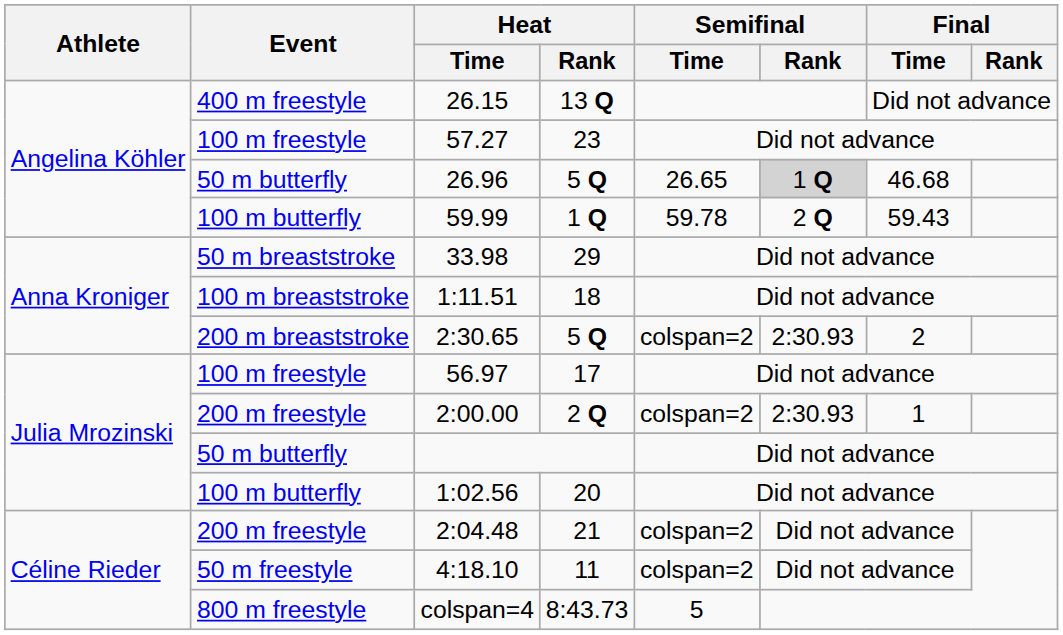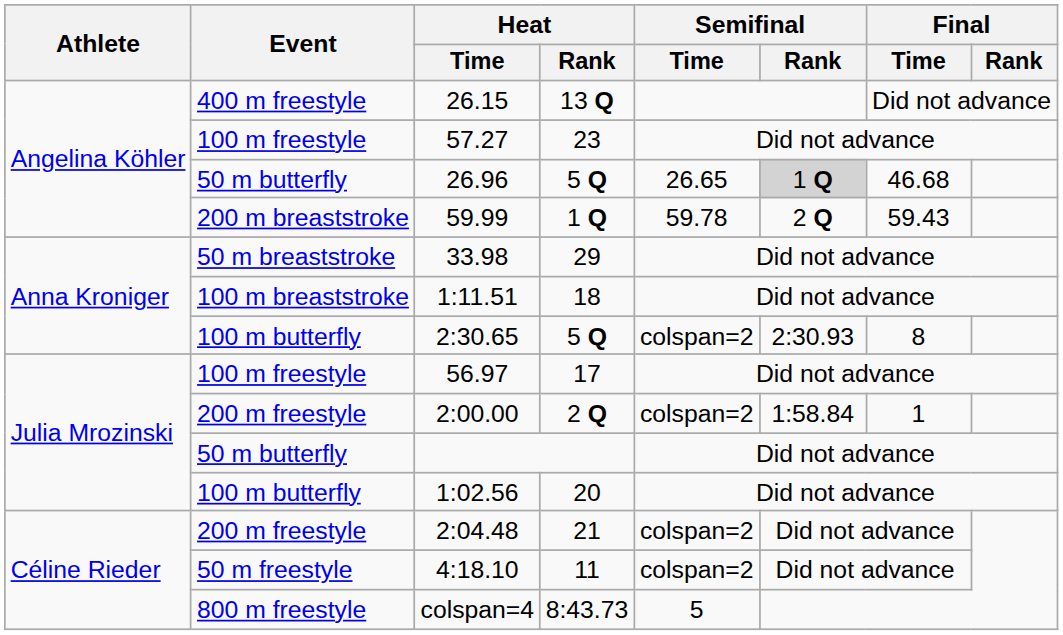(279, 218) 100 m butterfly -> (303, 218) 200 m breaststroke
(303, 336) 200 m breaststroke -> (279, 336) 100 m butterfly
(919, 336) 2 -> (919, 336) 8
(813, 414) 2:30.93 -> (813, 414) 1:58.84
